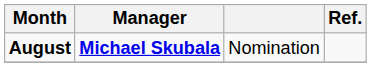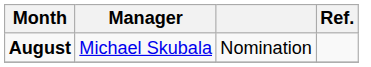(150, 47) bold -> (146, 47) normal
